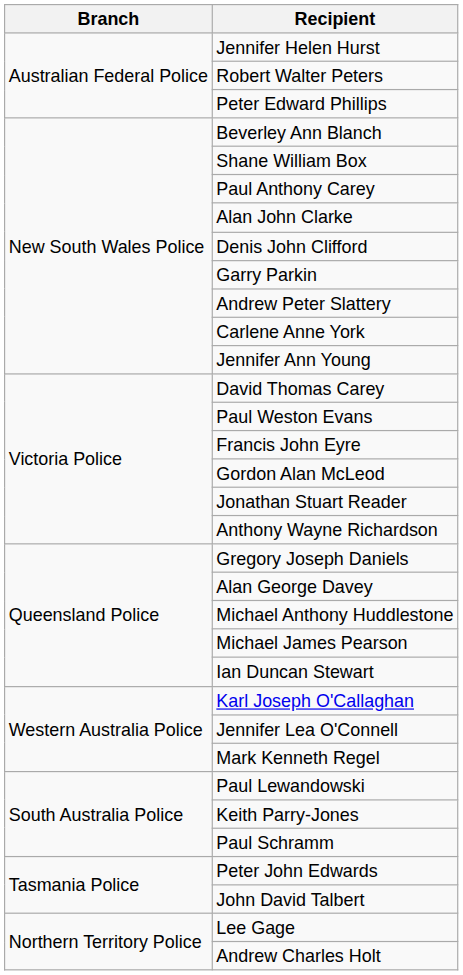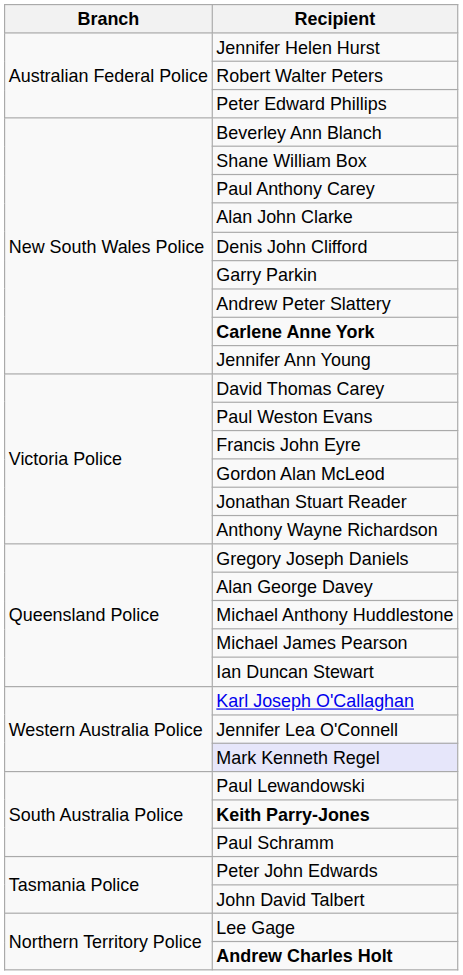(291, 331) normal -> (295, 331) bold
(298, 757) no background -> (298, 757) lavender background
(288, 814) normal -> (293, 814) bold
(299, 956) normal -> (304, 956) bold
